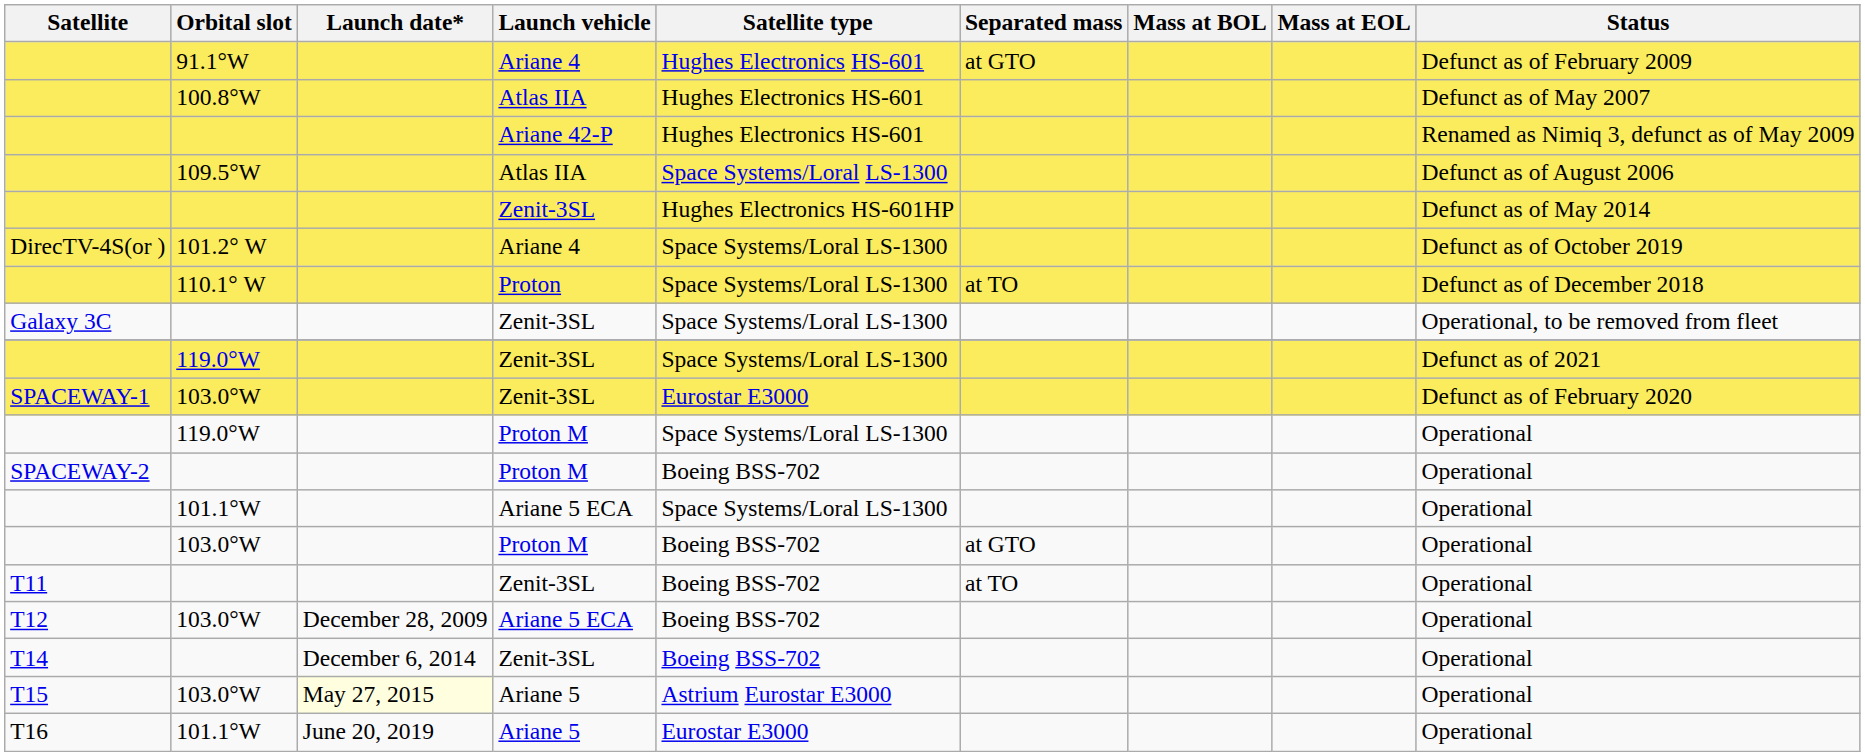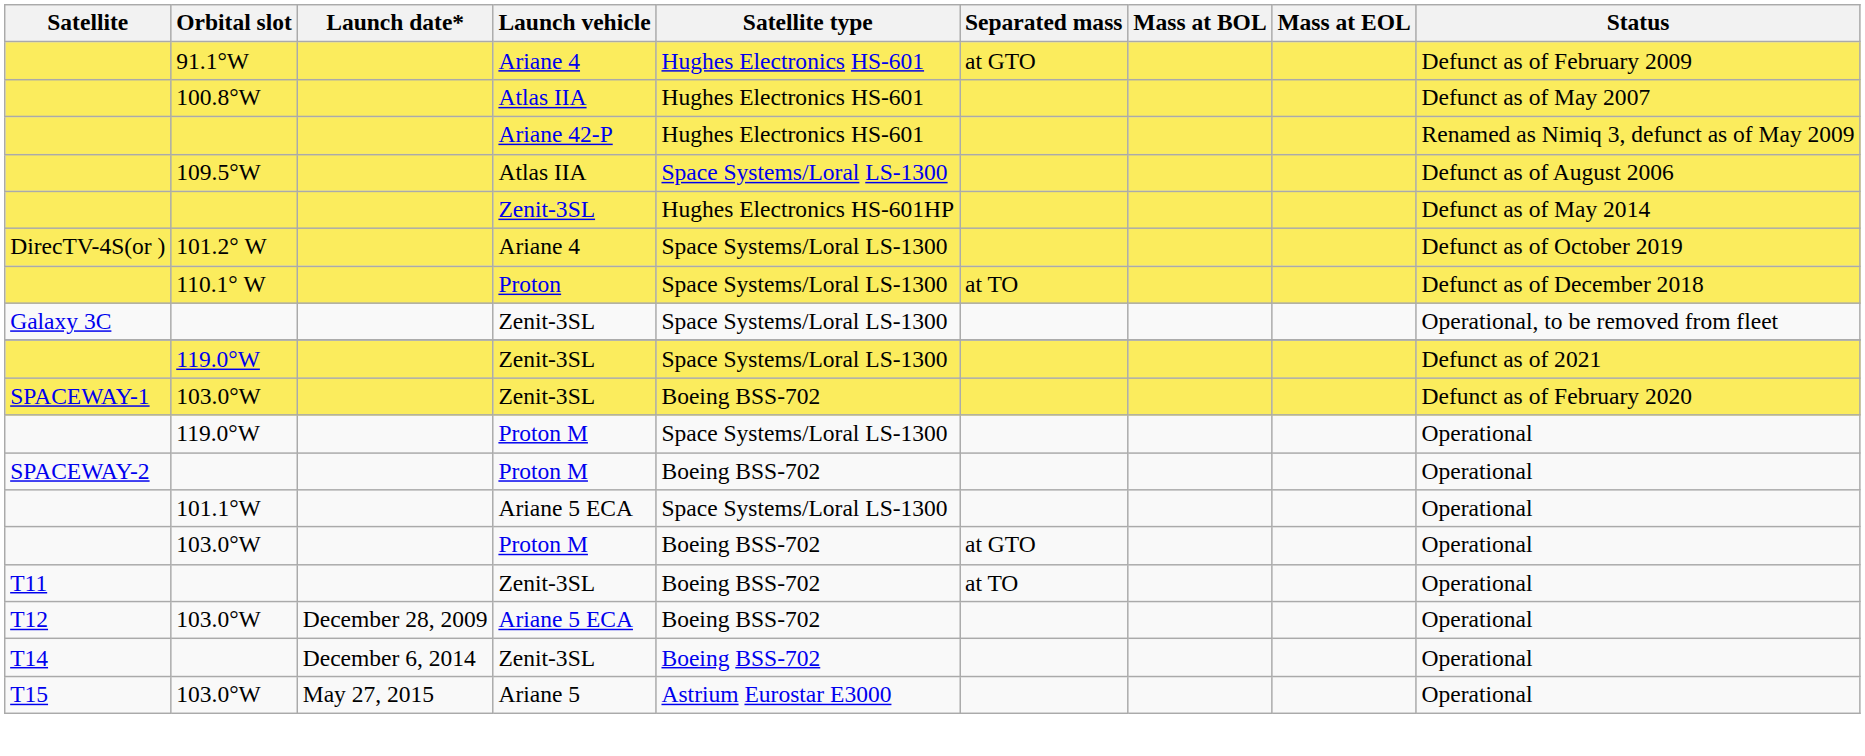(735, 396) Eurostar E3000 -> (741, 396) Boeing BSS-702
(368, 694) lightyellow background -> (368, 694) no background
- row: (29, 731)
